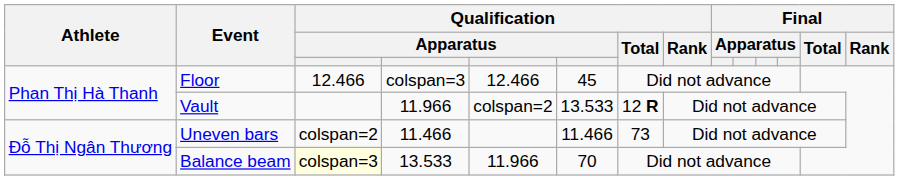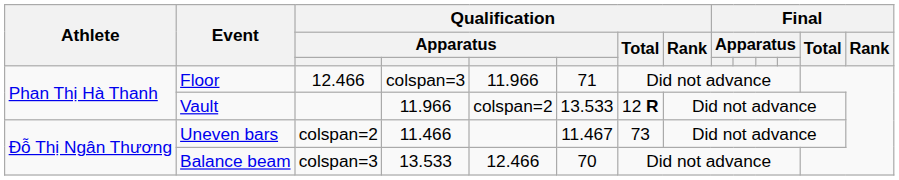(513, 79) 12.466 -> (513, 79) 11.966
(587, 79) 45 -> (587, 79) 71
(587, 134) 11.466 -> (587, 134) 11.467
(338, 161) lightyellow background -> (338, 161) no background
(513, 161) 11.966 -> (513, 161) 12.466
